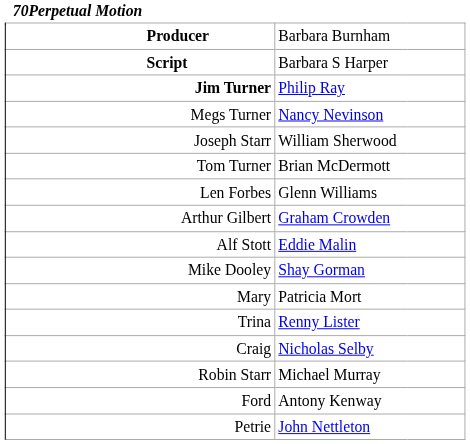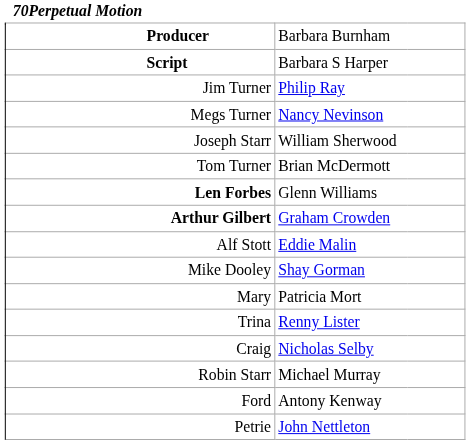(233, 88) bold -> (237, 88) normal
(236, 192) normal -> (233, 192) bold
(226, 218) normal -> (221, 218) bold
